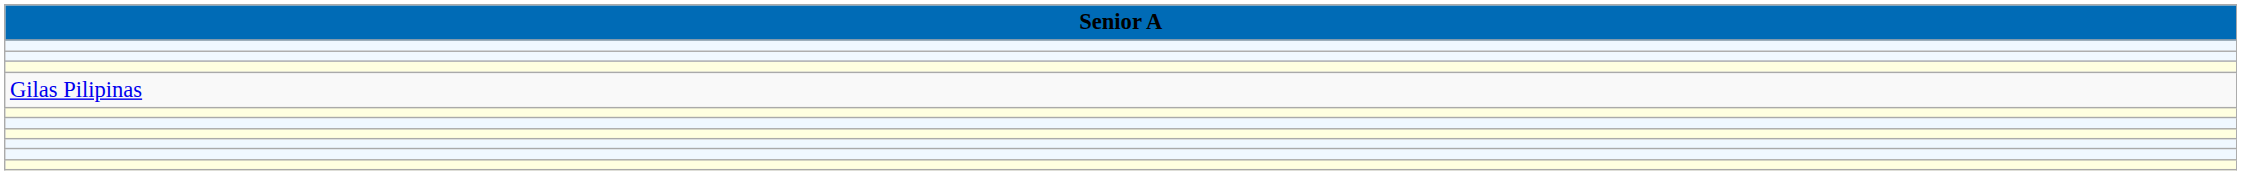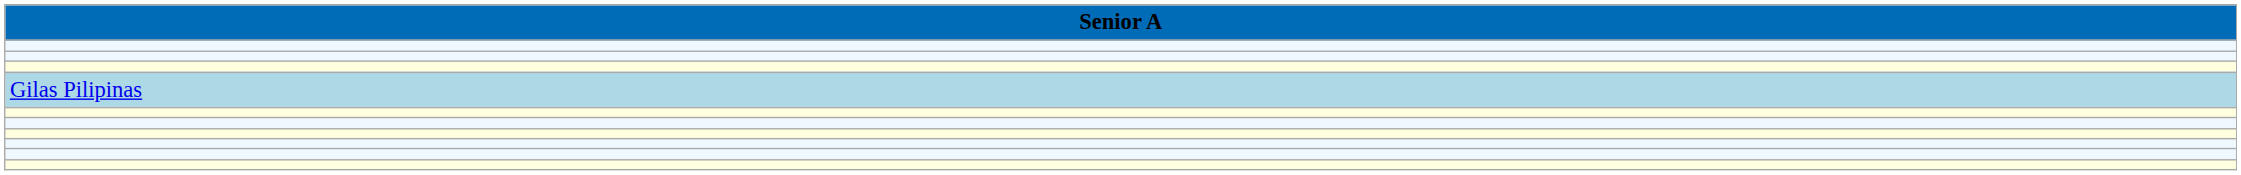(76, 89) no background -> (76, 89) lightblue background
